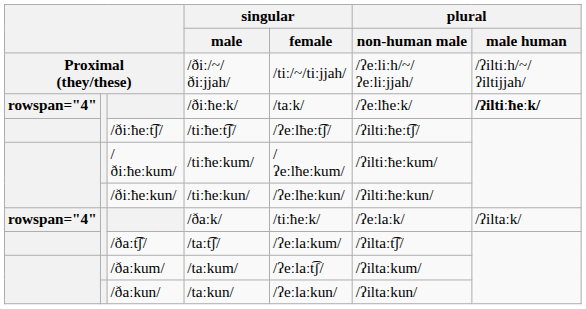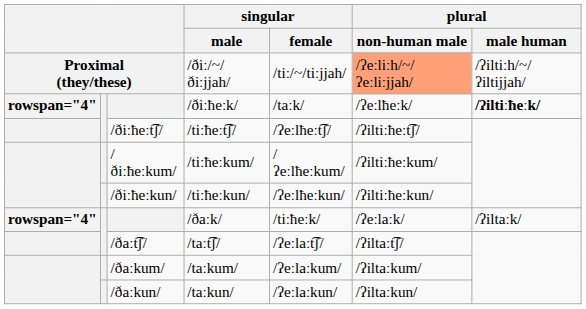(385, 73) no background -> (385, 73) lightsalmon background
(307, 243) /ʔeːlaːkum/ -> (298, 243) /ʔeːlaːt͡ʃ/
(298, 267) /ʔeːlaːt͡ʃ/ -> (307, 267) /ʔeːlaːkum/
